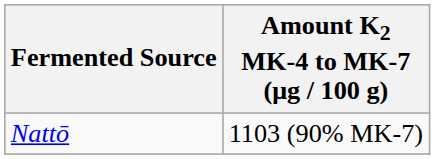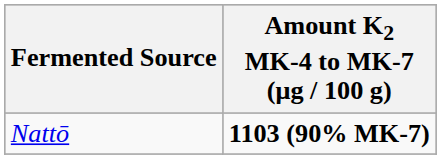(326, 132) normal -> (329, 132) bold
